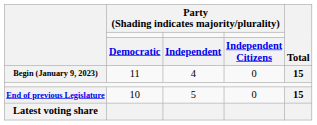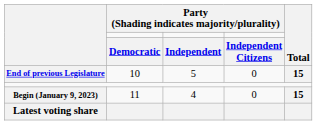rows swapped: (55, 95) <-> (55, 73)
